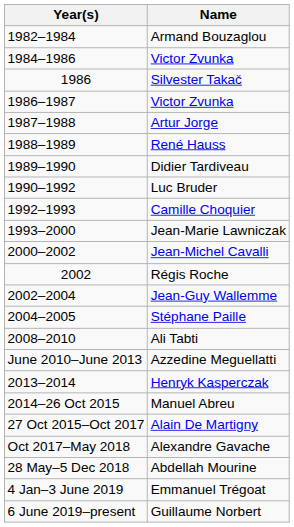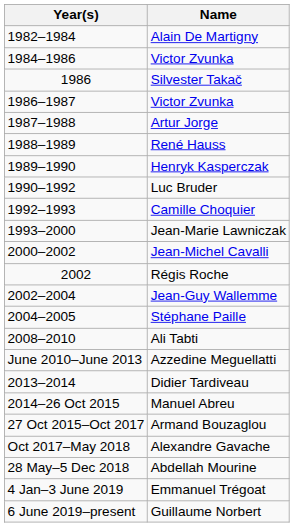(209, 36) Armand Bouzaglou -> (204, 36) Alain De Martigny
(200, 166) Didier Tardiveau -> (210, 166) Henryk Kasperczak
(210, 381) Henryk Kasperczak -> (200, 381) Didier Tardiveau
(204, 425) Alain De Martigny -> (209, 425) Armand Bouzaglou
